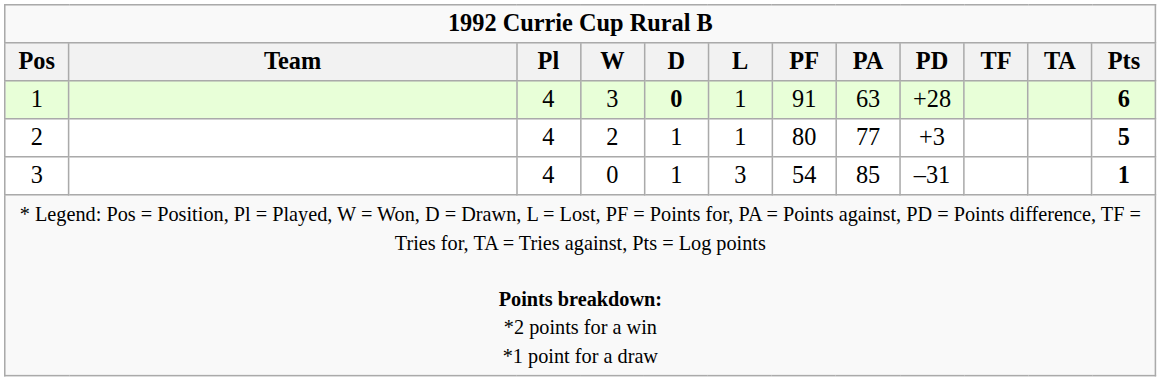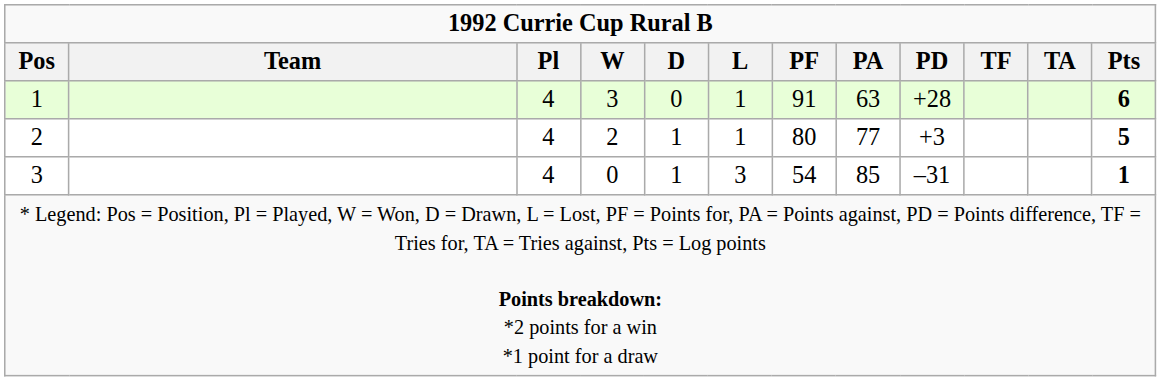(676, 99) bold -> (676, 99) normal
